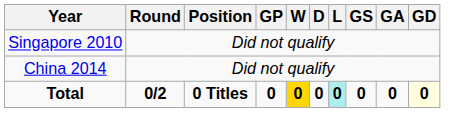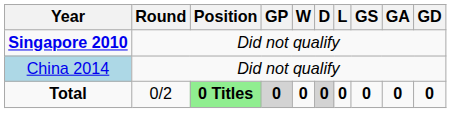(65, 42) normal -> (68, 42) bold
(65, 68) no background -> (68, 68) lightblue background
(155, 94) bold -> (161, 94) normal
(220, 94) no background -> (226, 94) lightgreen background
(271, 94) no background -> (277, 94) lightgrey background
(298, 94) gold background -> (303, 94) no background
(319, 94) no background -> (324, 94) lightgrey background
(337, 94) paleturquoise background -> (343, 94) no background
(424, 94) lightyellow background -> (430, 94) no background
